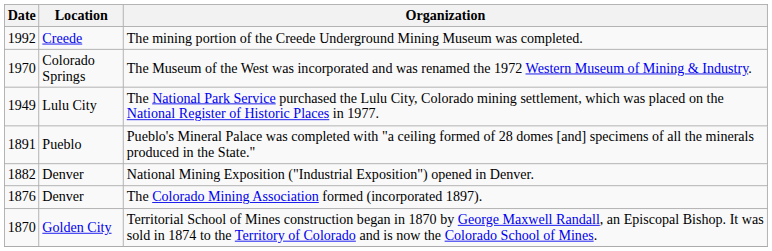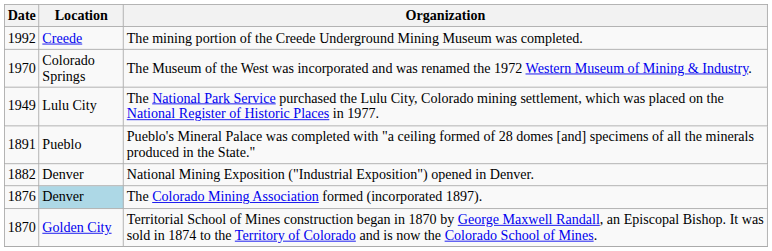(63, 197) no background -> (63, 197) lightblue background
